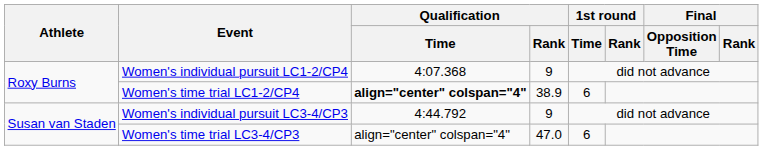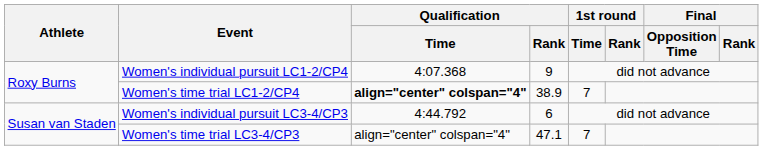(587, 93) 6 -> (587, 93) 7
(549, 114) 9 -> (549, 114) 6
(549, 135) 47.0 -> (549, 135) 47.1
(587, 135) 6 -> (587, 135) 7
